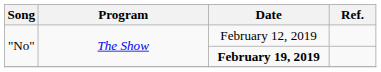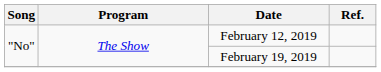(269, 56) bold -> (269, 56) normal
